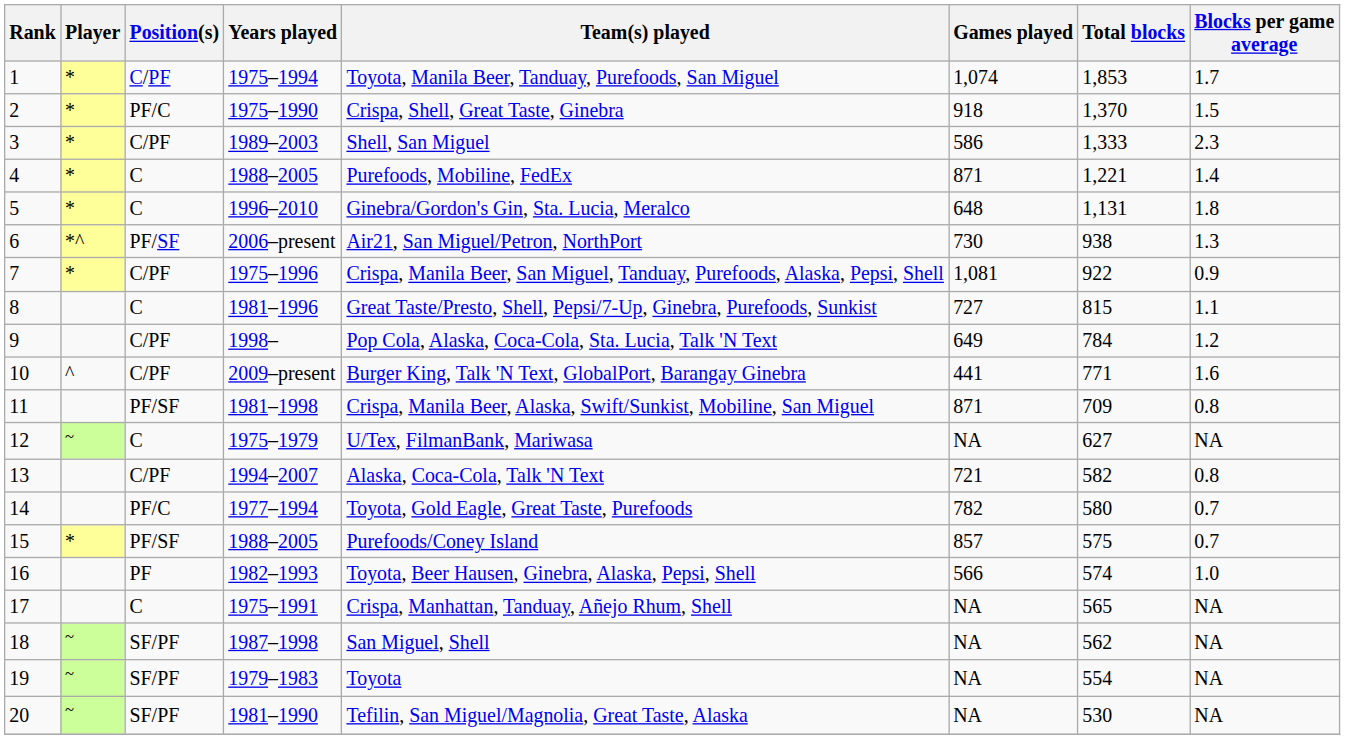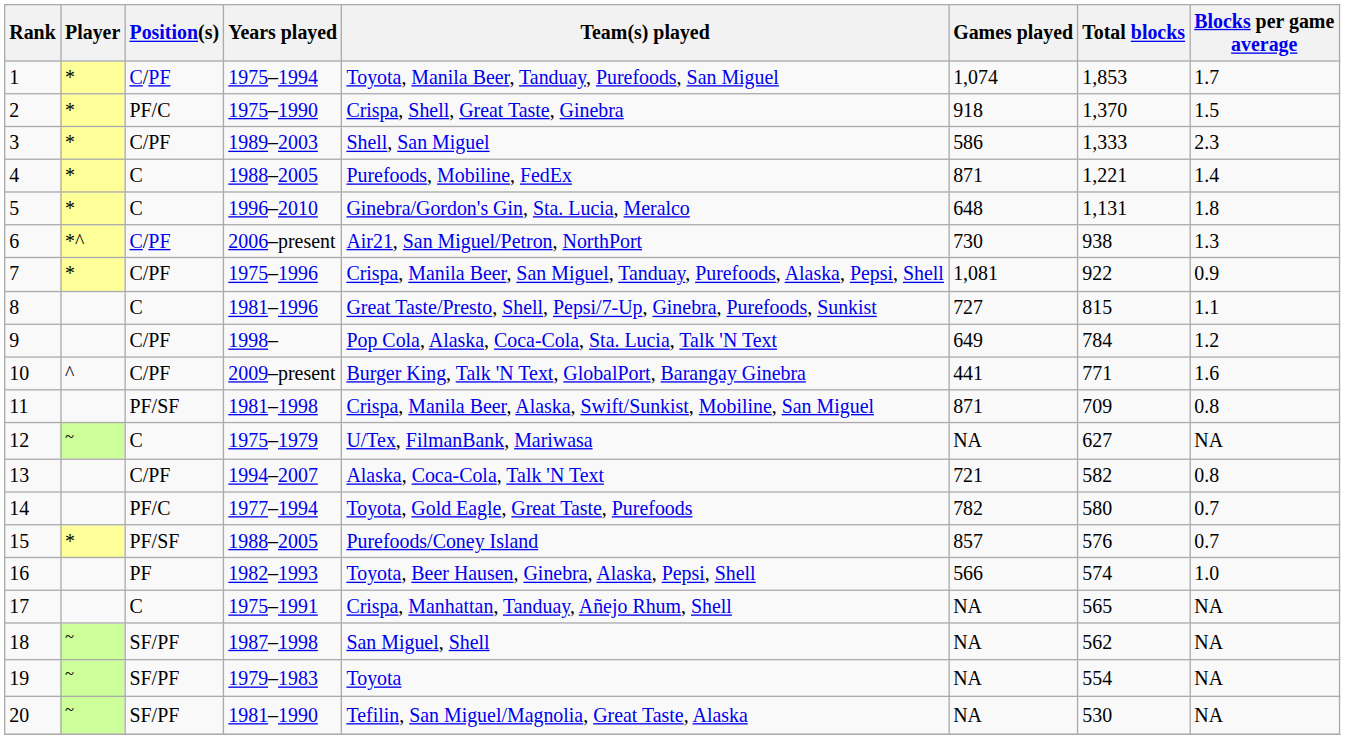(154, 241) PF/SF -> (150, 241) C/PF
(1097, 541) 575 -> (1097, 541) 576
